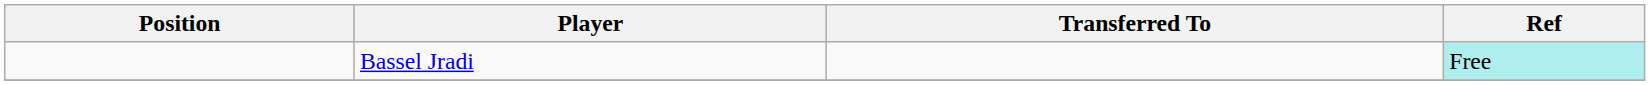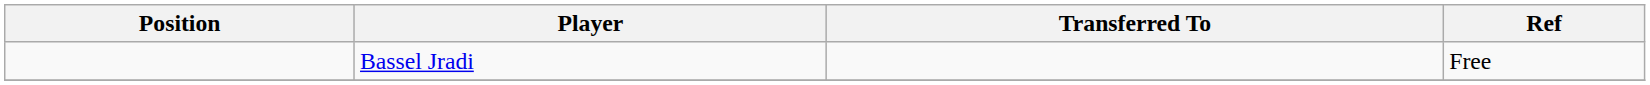(1470, 60) paleturquoise background -> (1470, 60) no background
